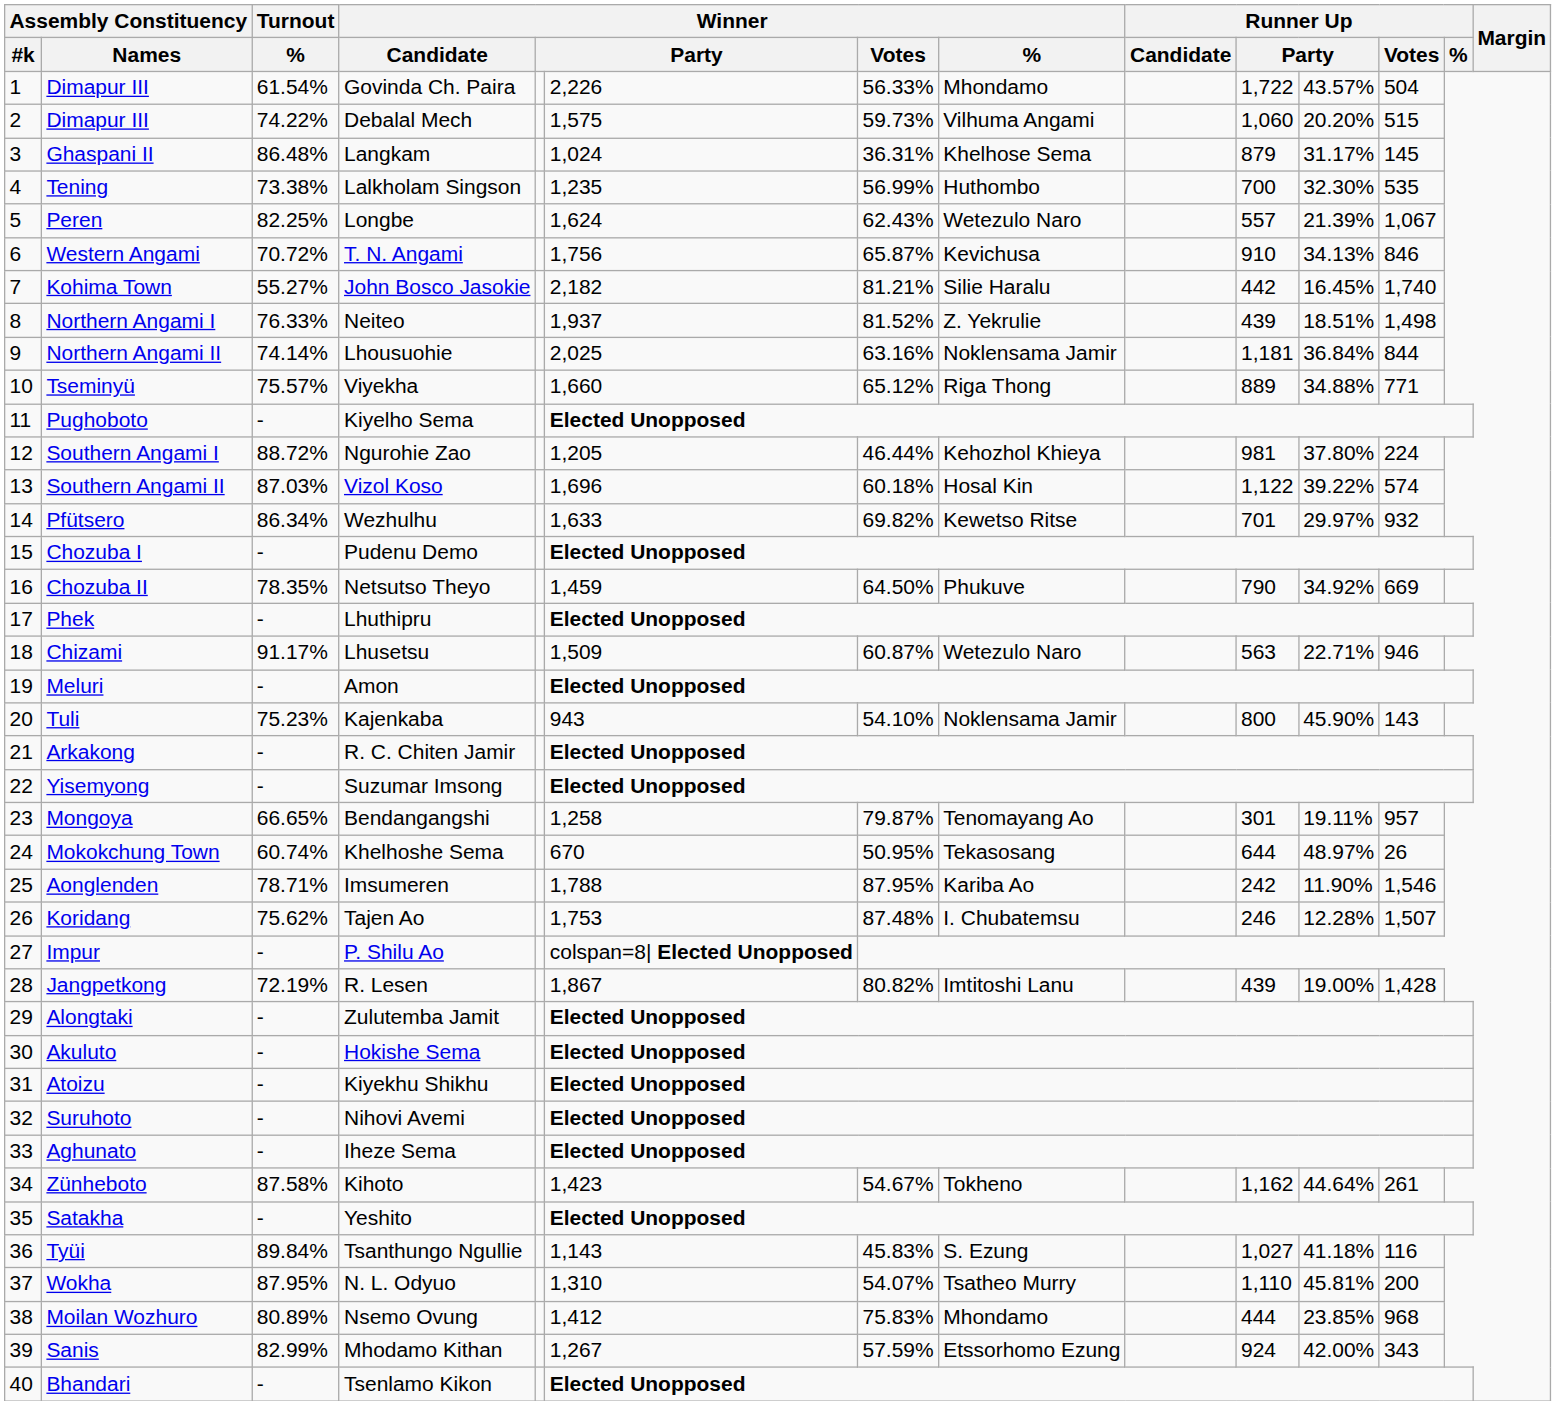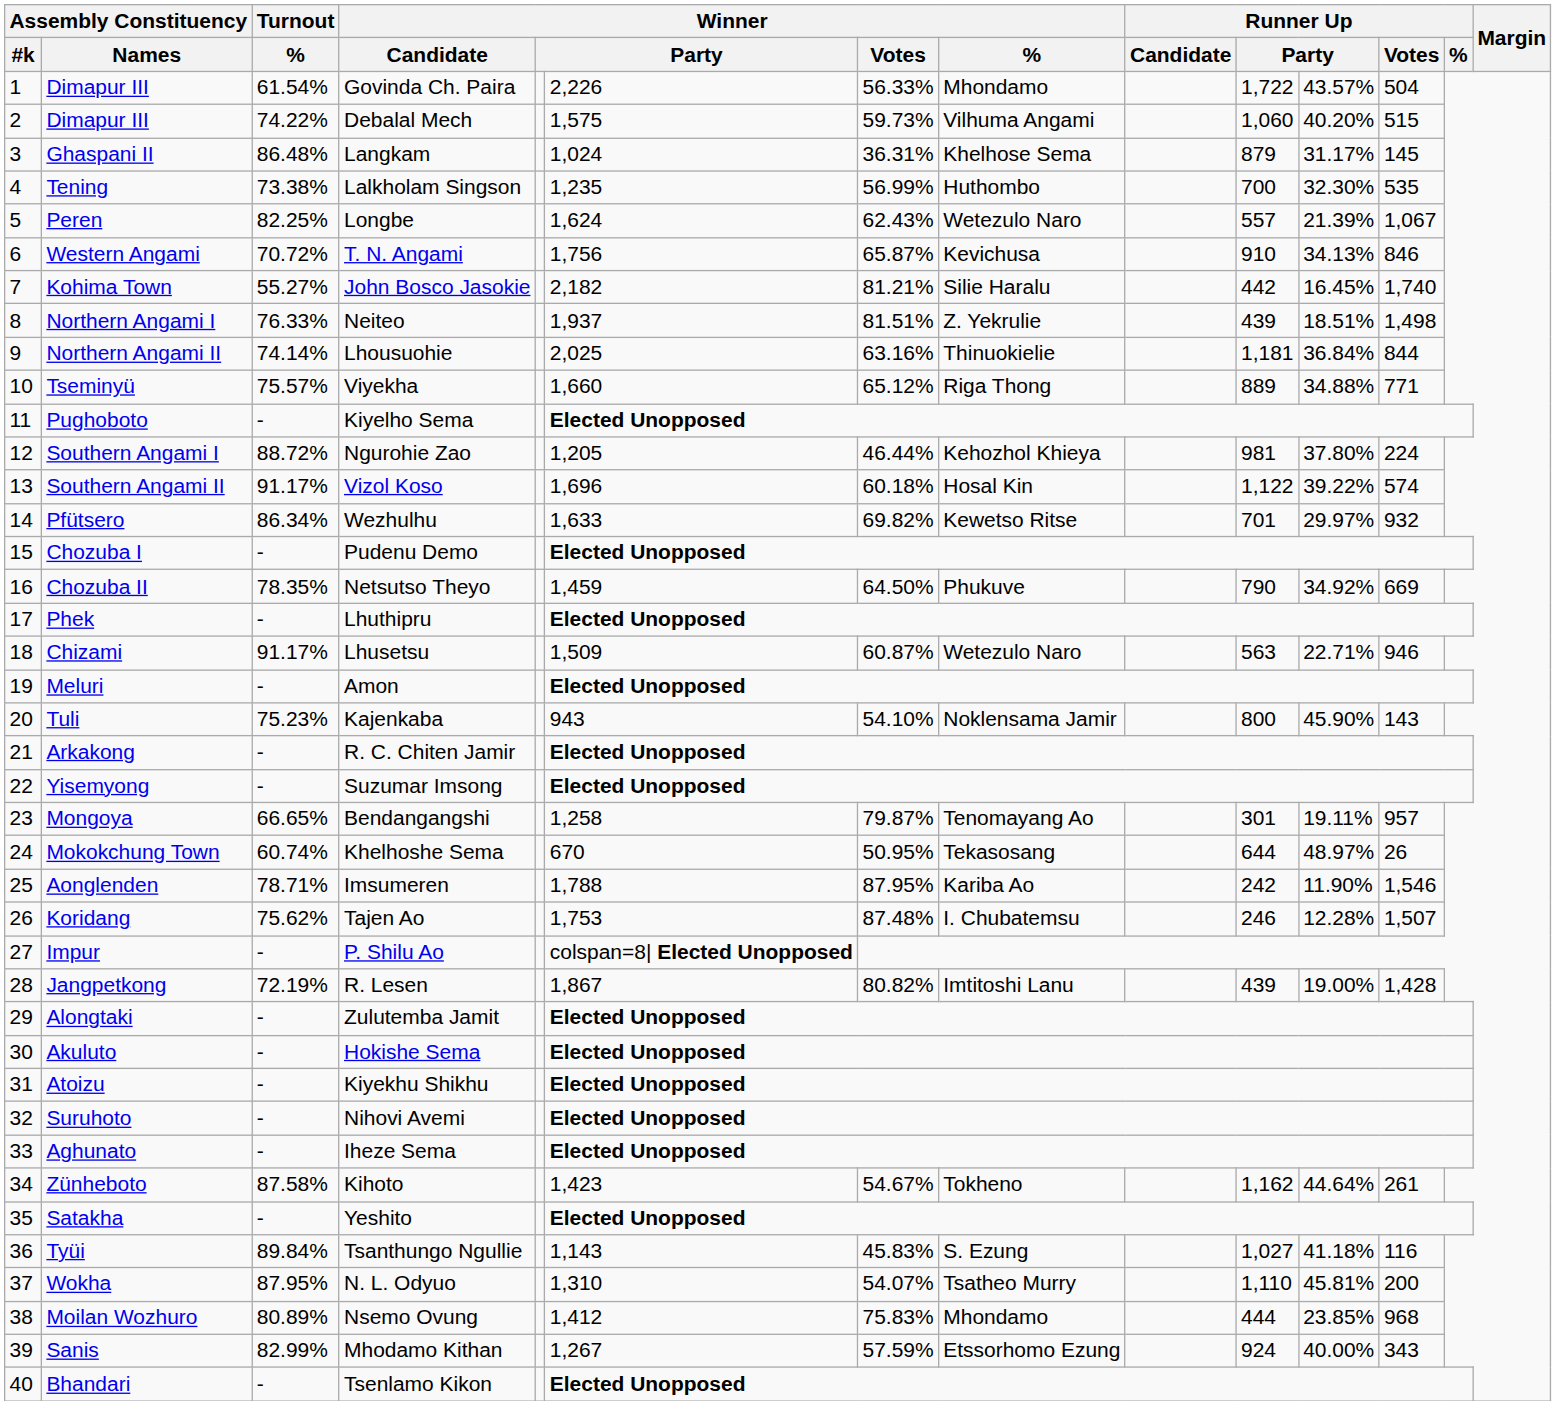(1339, 120) 20.20% -> (1339, 120) 40.20%
(898, 320) 81.52% -> (898, 320) 81.51%
(1030, 353) Noklensama Jamir -> (999, 353) Thinuokielie
(292, 486) 87.03% -> (292, 486) 91.17%
(1339, 1350) 42.00% -> (1339, 1350) 40.00%
